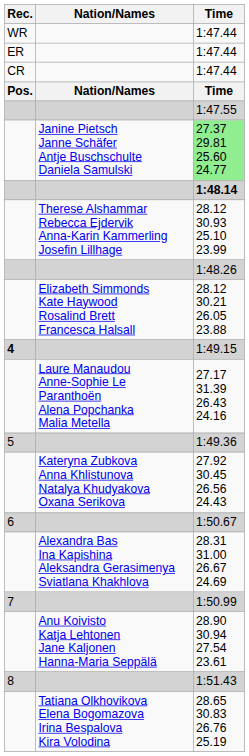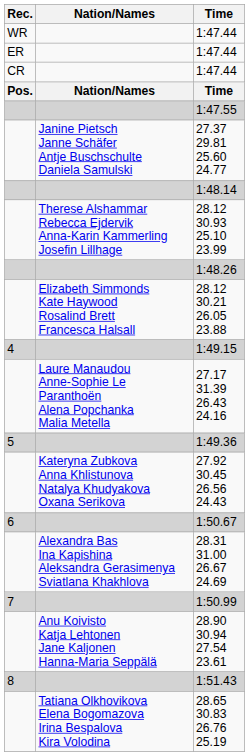(211, 150) lightgreen background -> (211, 150) no background
(217, 190) bold -> (216, 190) normal
(11, 349) bold -> (11, 349) normal
